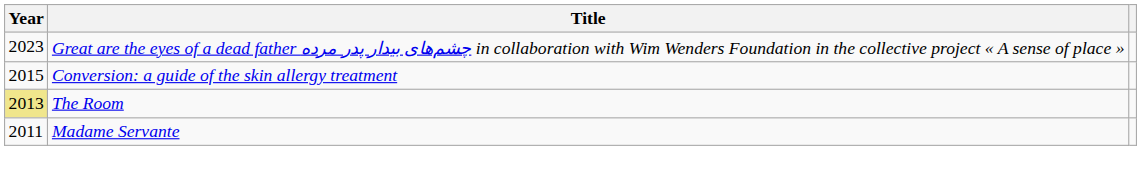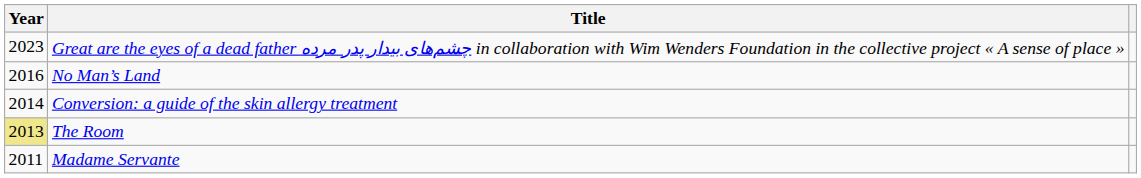+ row: (106, 75)
(26, 75) 2015 -> (26, 103) 2014
